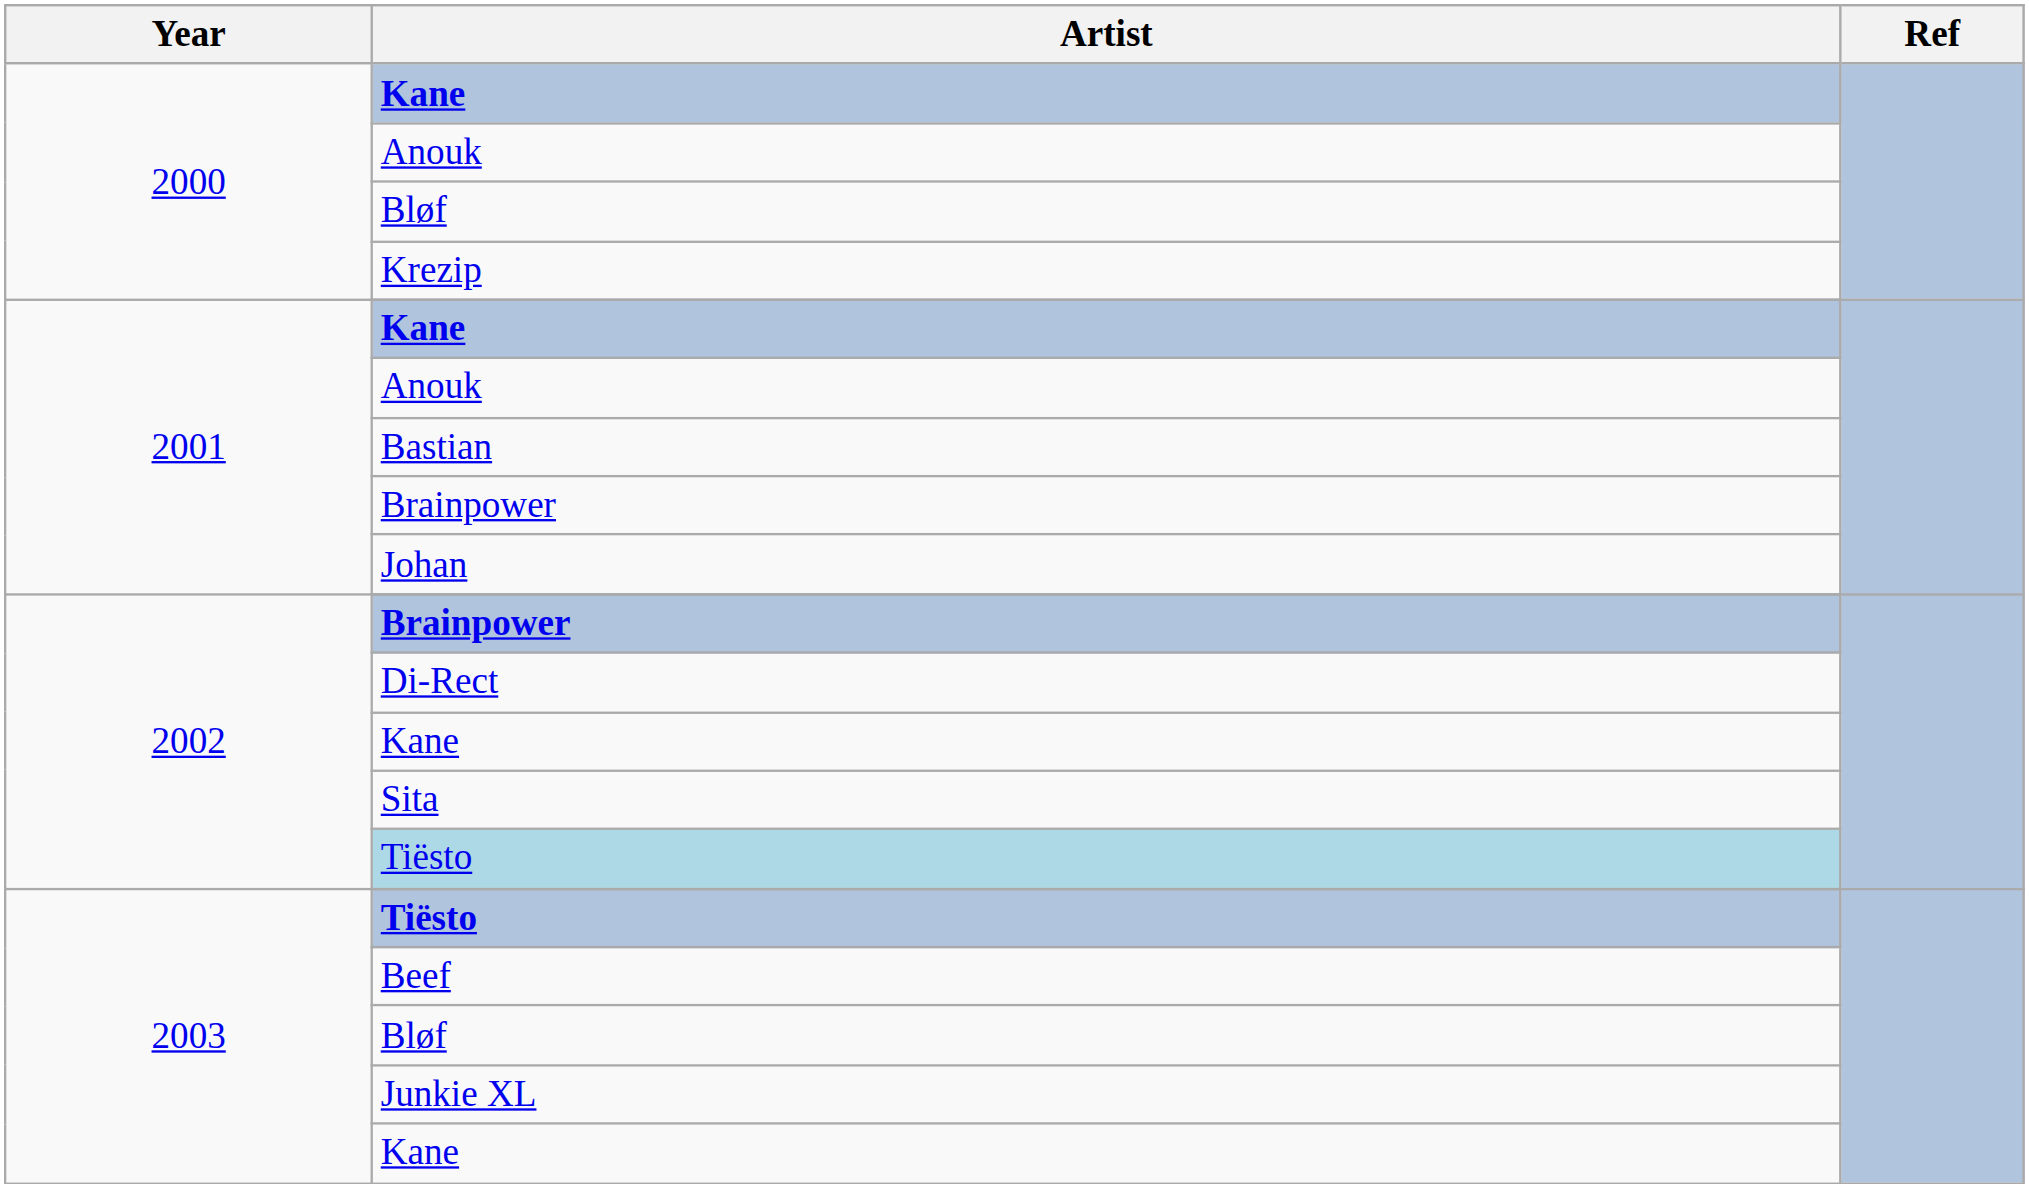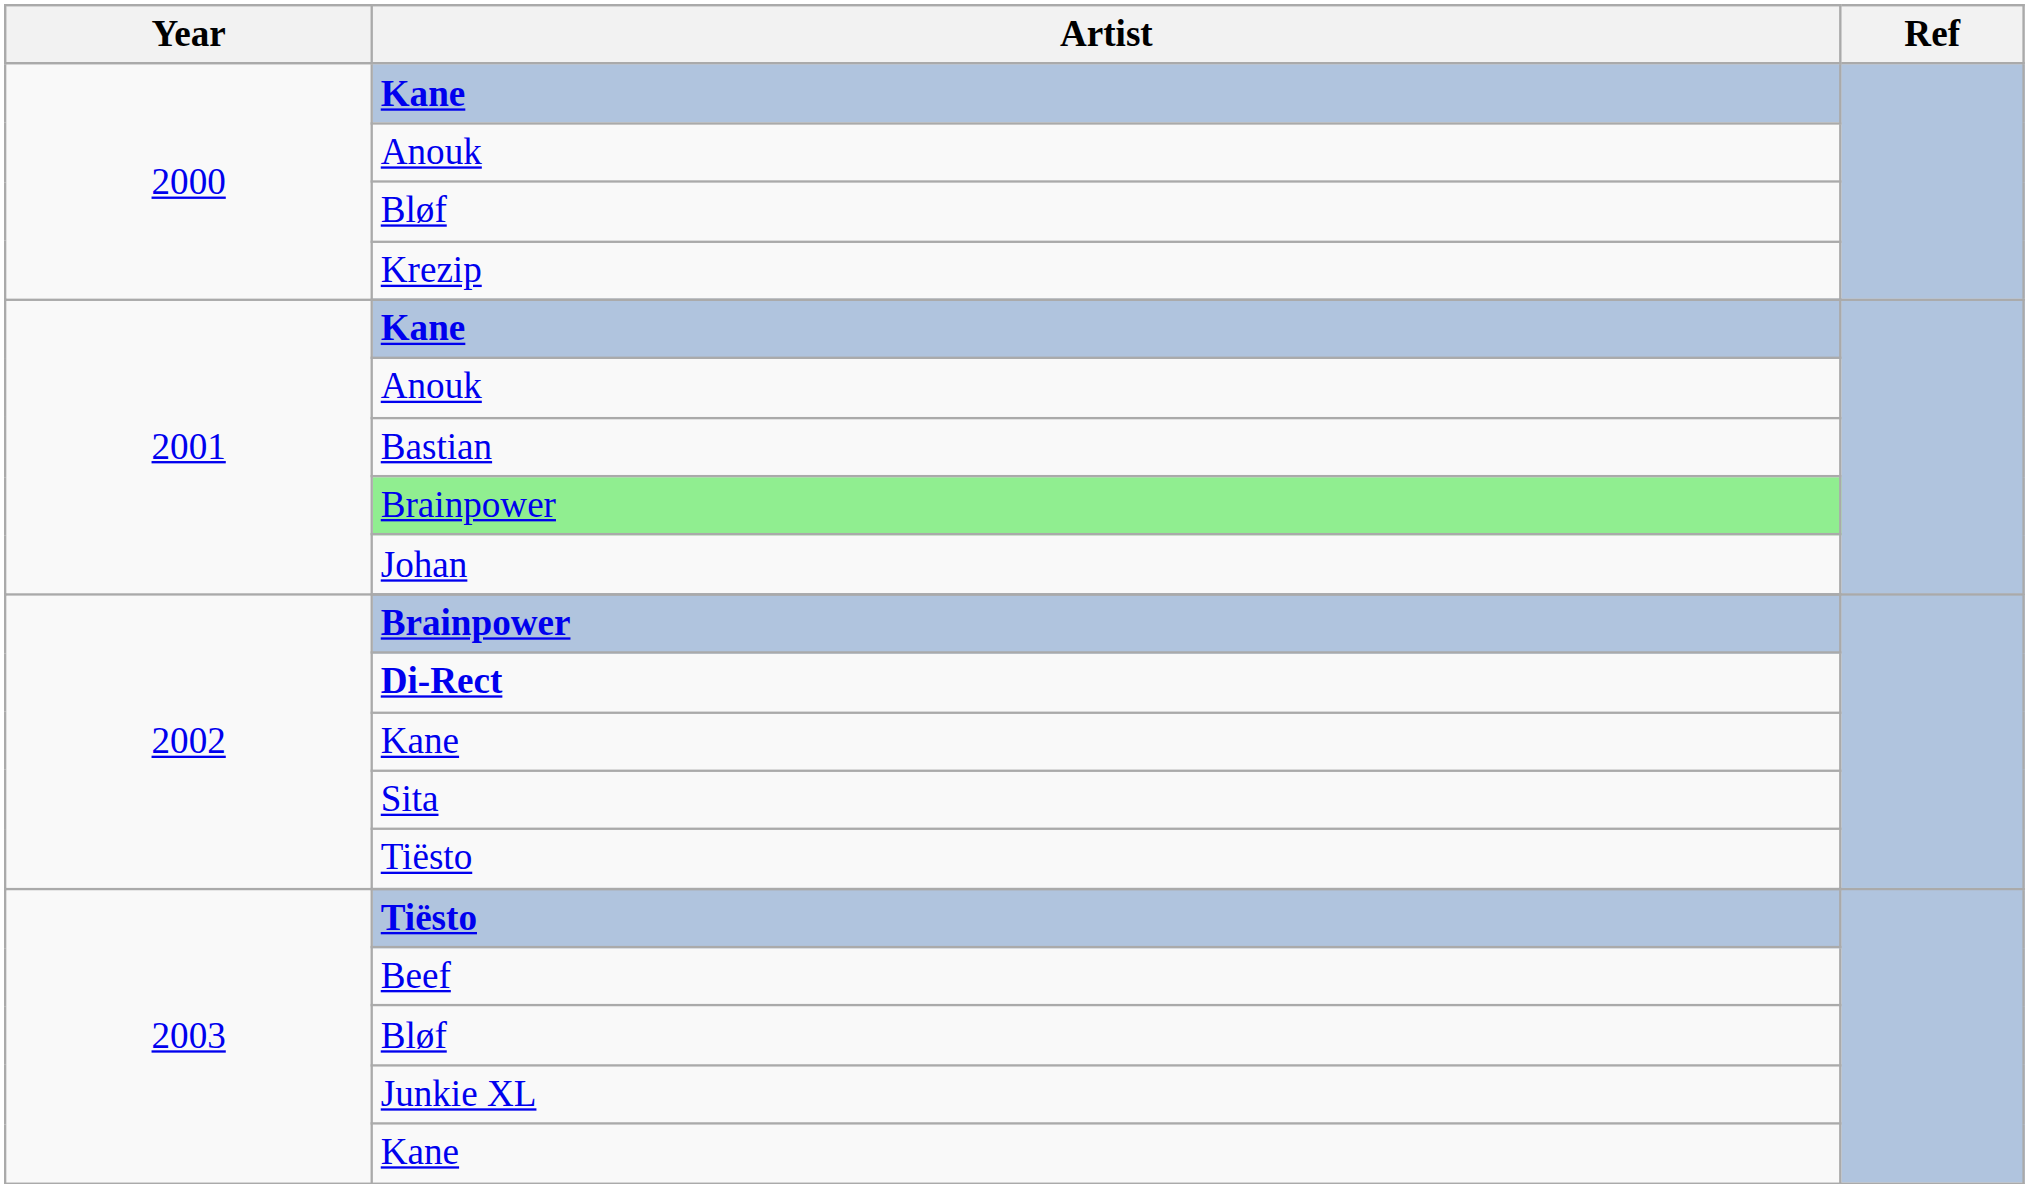(468, 504) no background -> (468, 504) lightgreen background
(440, 681) normal -> (442, 681) bold
(426, 858) lightblue background -> (426, 858) no background
